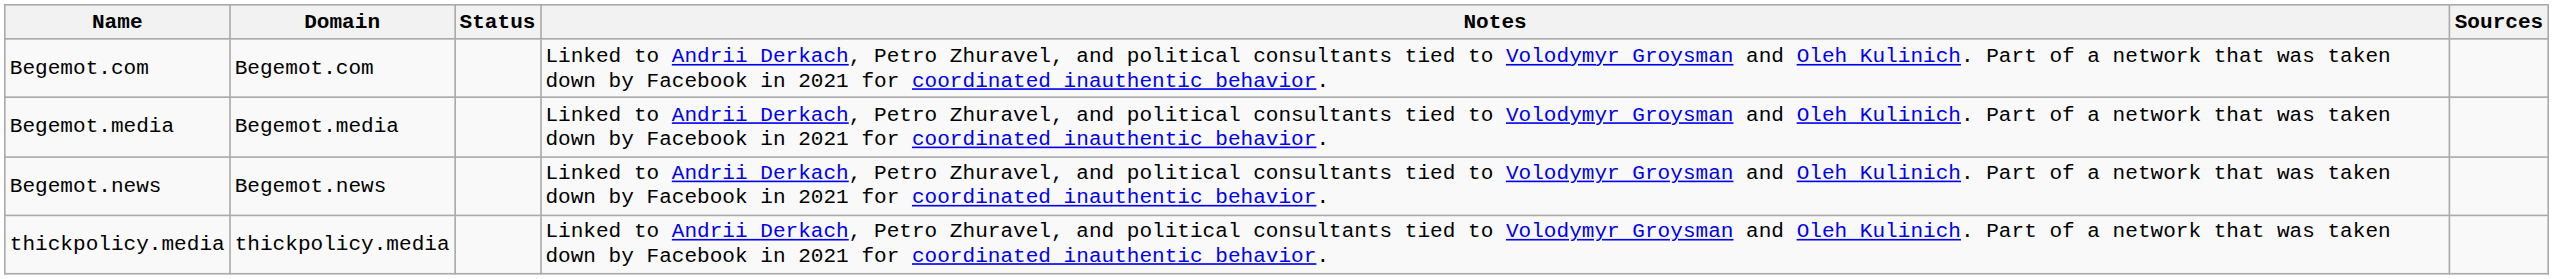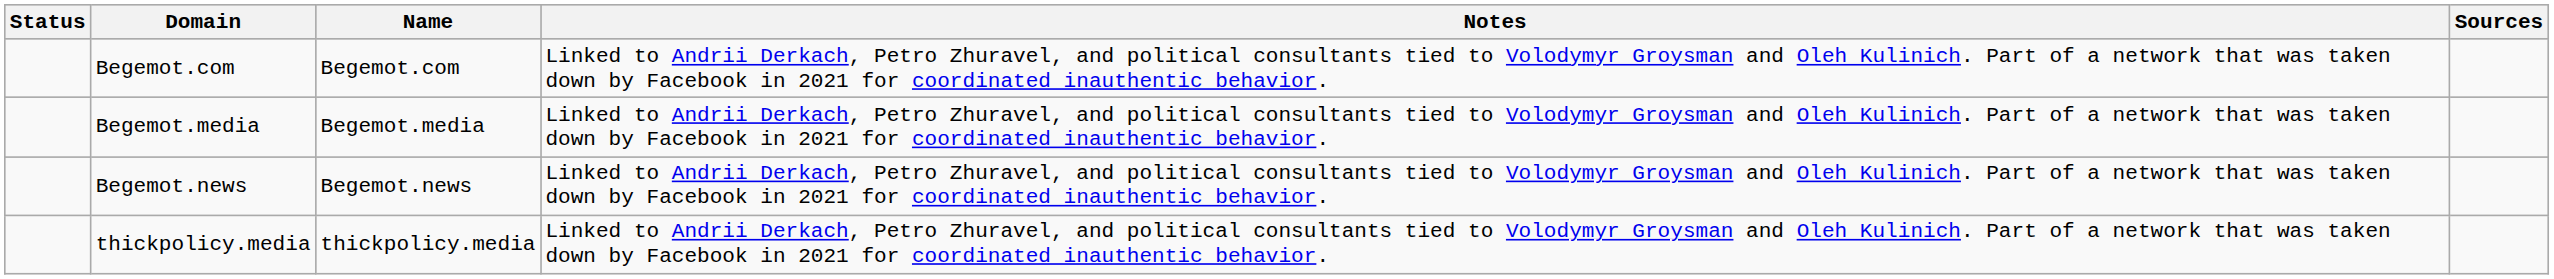columns swapped: (117, 22) <-> (497, 22)
